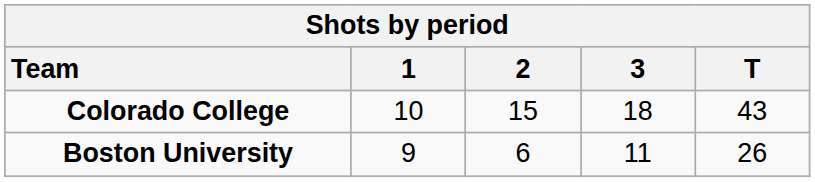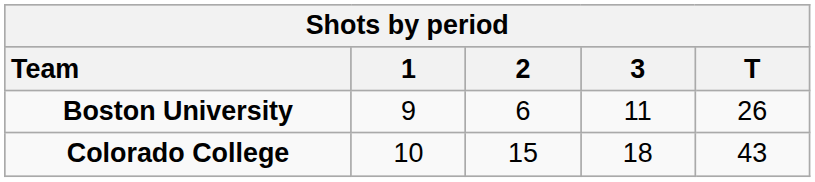rows swapped: (178, 111) <-> (178, 153)
